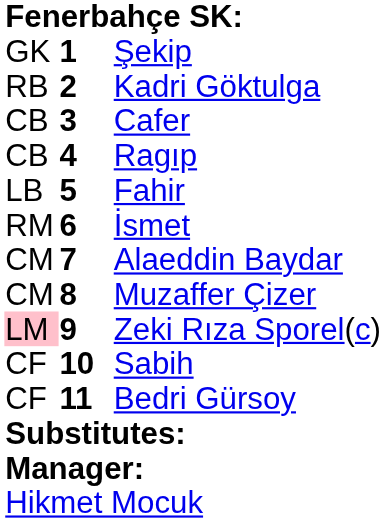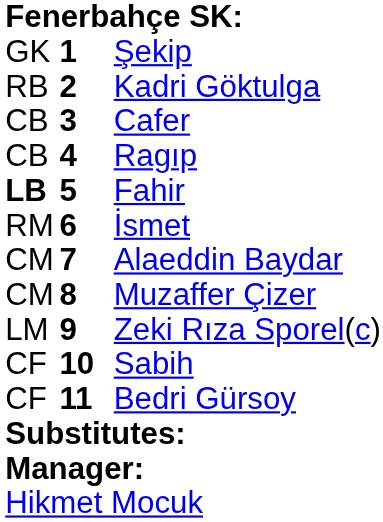(24, 190) normal -> (26, 190) bold
(27, 329) pink background -> (27, 329) no background
